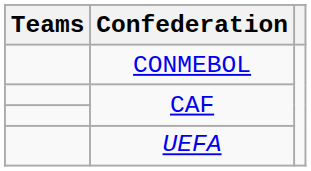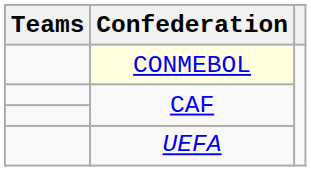(192, 65) no background -> (192, 65) lightyellow background
